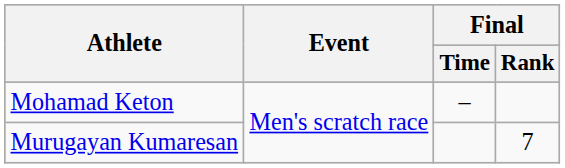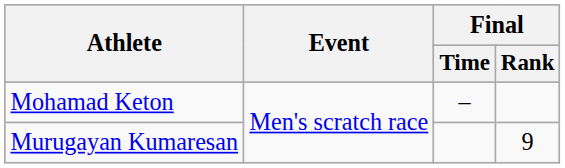(528, 142) 7 -> (528, 142) 9
